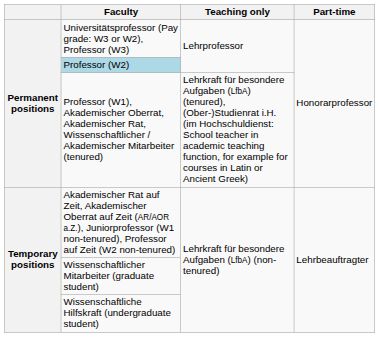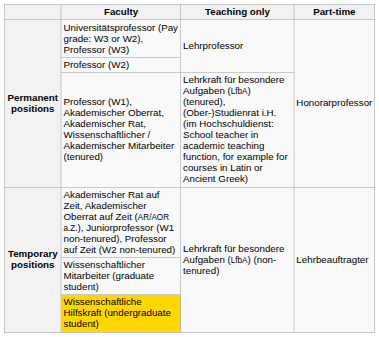(96, 65) lightblue background -> (96, 65) no background
(117, 313) no background -> (117, 313) gold background
